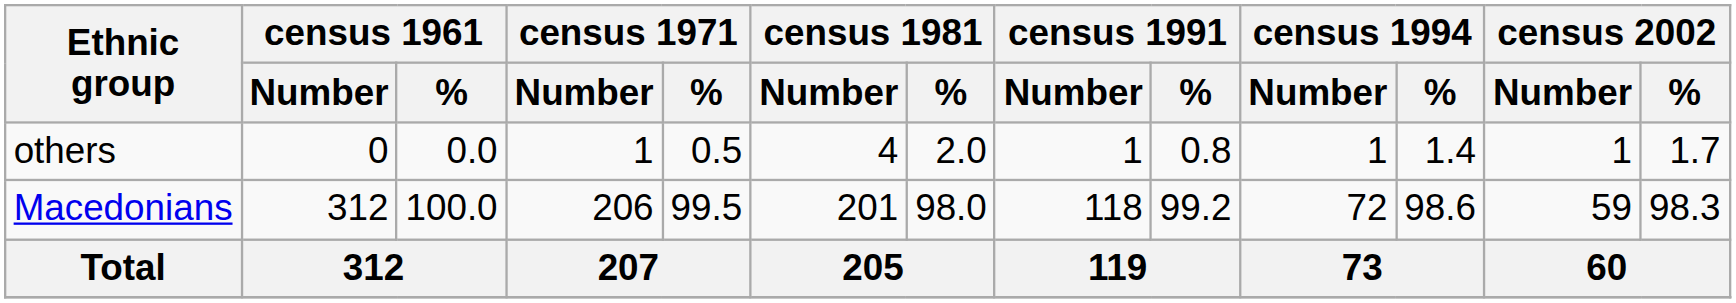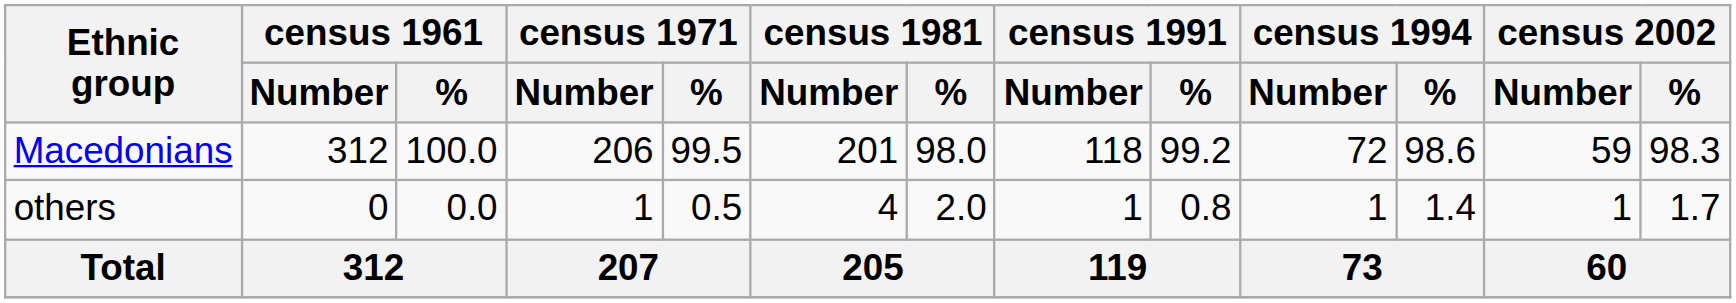rows swapped: (123, 208) <-> (65, 150)
